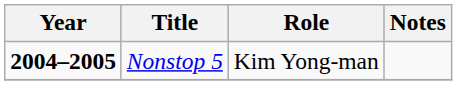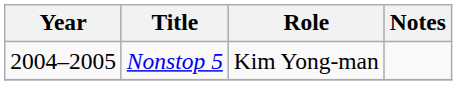(63, 60) bold -> (63, 60) normal
